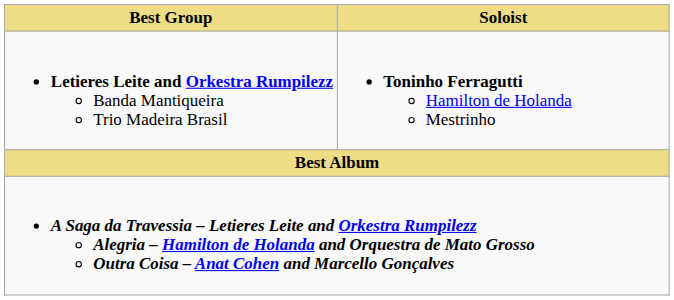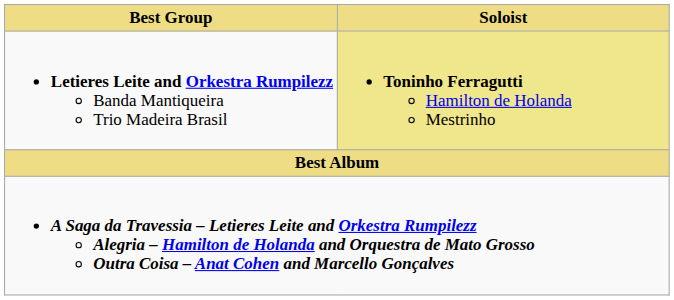(503, 100) no background -> (503, 100) khaki background
